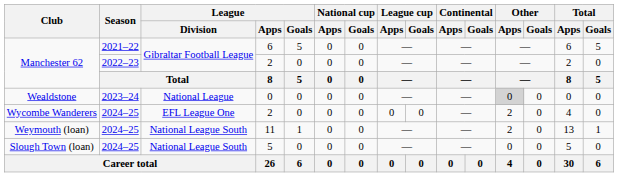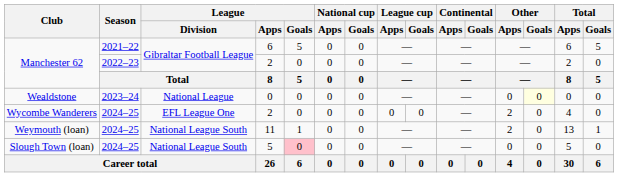(510, 96) lightgrey background -> (510, 96) no background
(539, 96) no background -> (539, 96) lightyellow background
(299, 146) no background -> (299, 146) pink background
